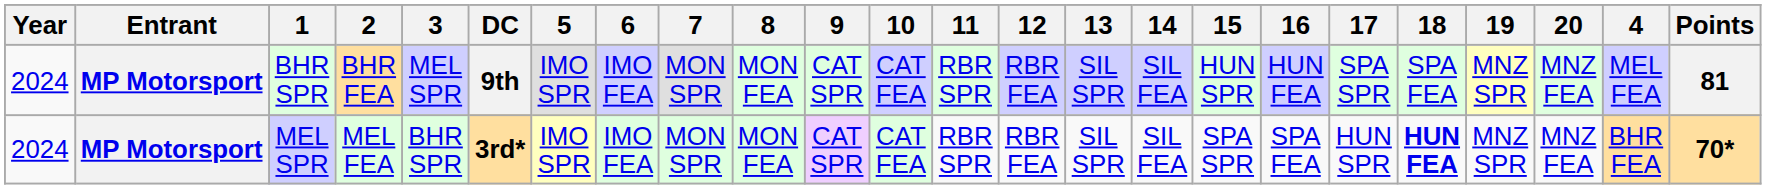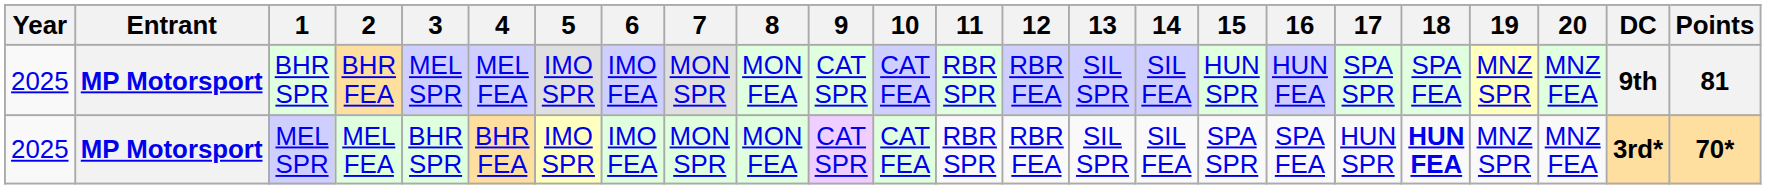columns swapped: (1636, 25) <-> (500, 25)
(40, 80) 2024 -> (40, 80) 2025
(40, 149) 2024 -> (40, 149) 2025
